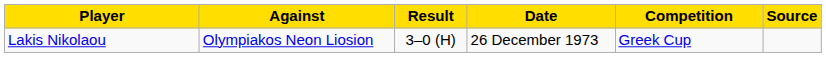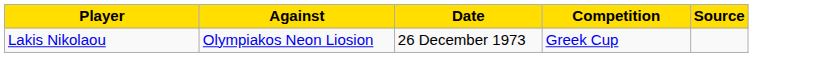- column: (431, 16)
